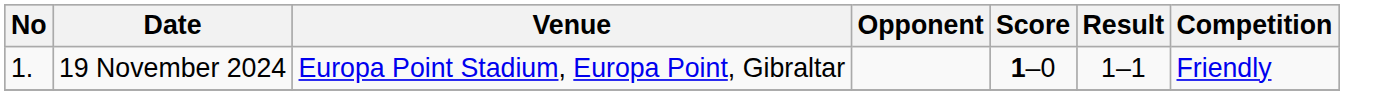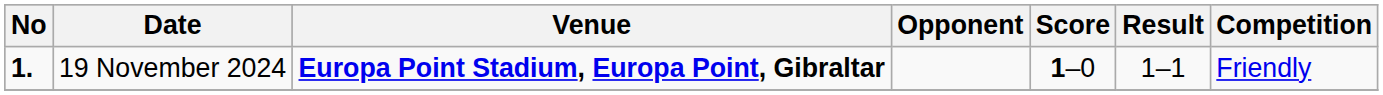(22, 68) normal -> (22, 68) bold
(572, 68) normal -> (592, 68) bold
